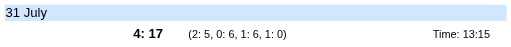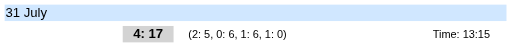(148, 34) no background -> (148, 34) lightgrey background
